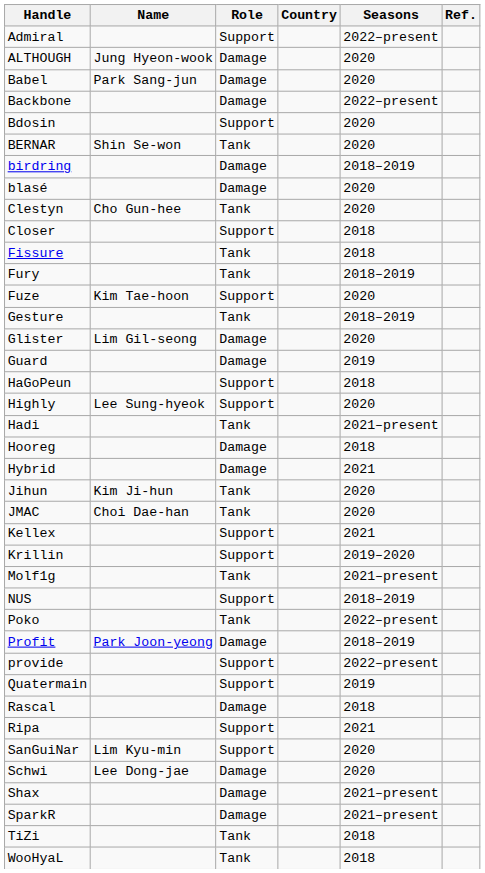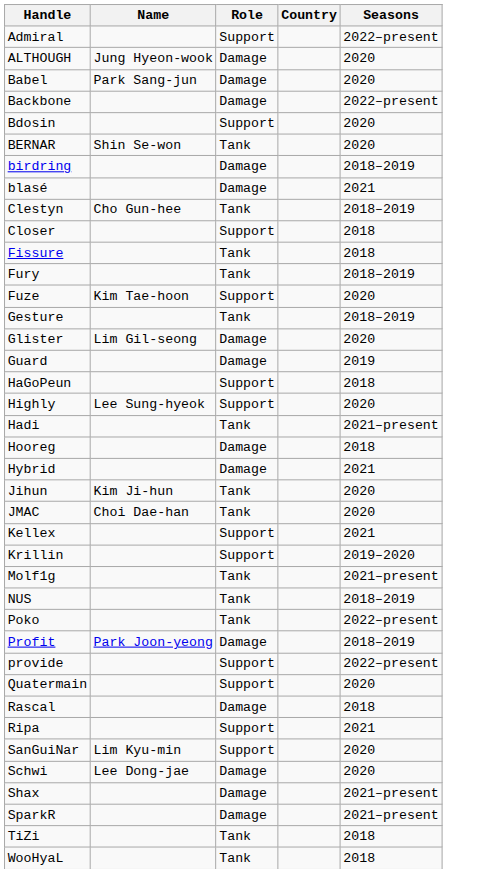- column: (461, 15)
(359, 188) 2020 -> (359, 188) 2021
(359, 210) 2020 -> (379, 210) 2018–2019
(247, 599) Support -> (235, 599) Tank
(359, 685) 2019 -> (359, 685) 2020
